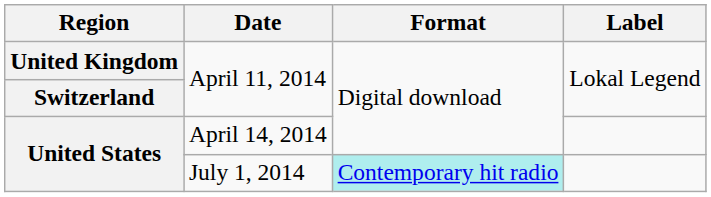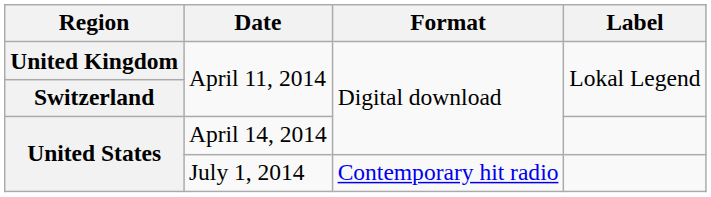(448, 172) paleturquoise background -> (448, 172) no background
